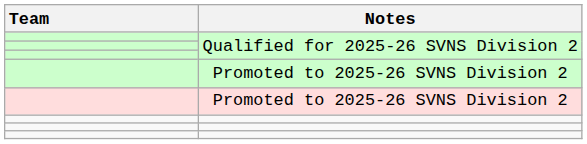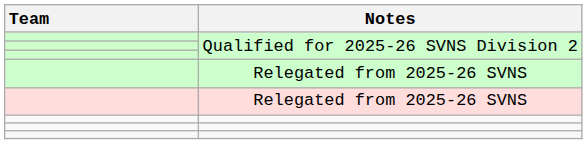(390, 74) Promoted to 2025-26 SVNS Division 2 -> (390, 74) Relegated from 2025-26 SVNS
(390, 101) Promoted to 2025-26 SVNS Division 2 -> (390, 101) Relegated from 2025-26 SVNS
